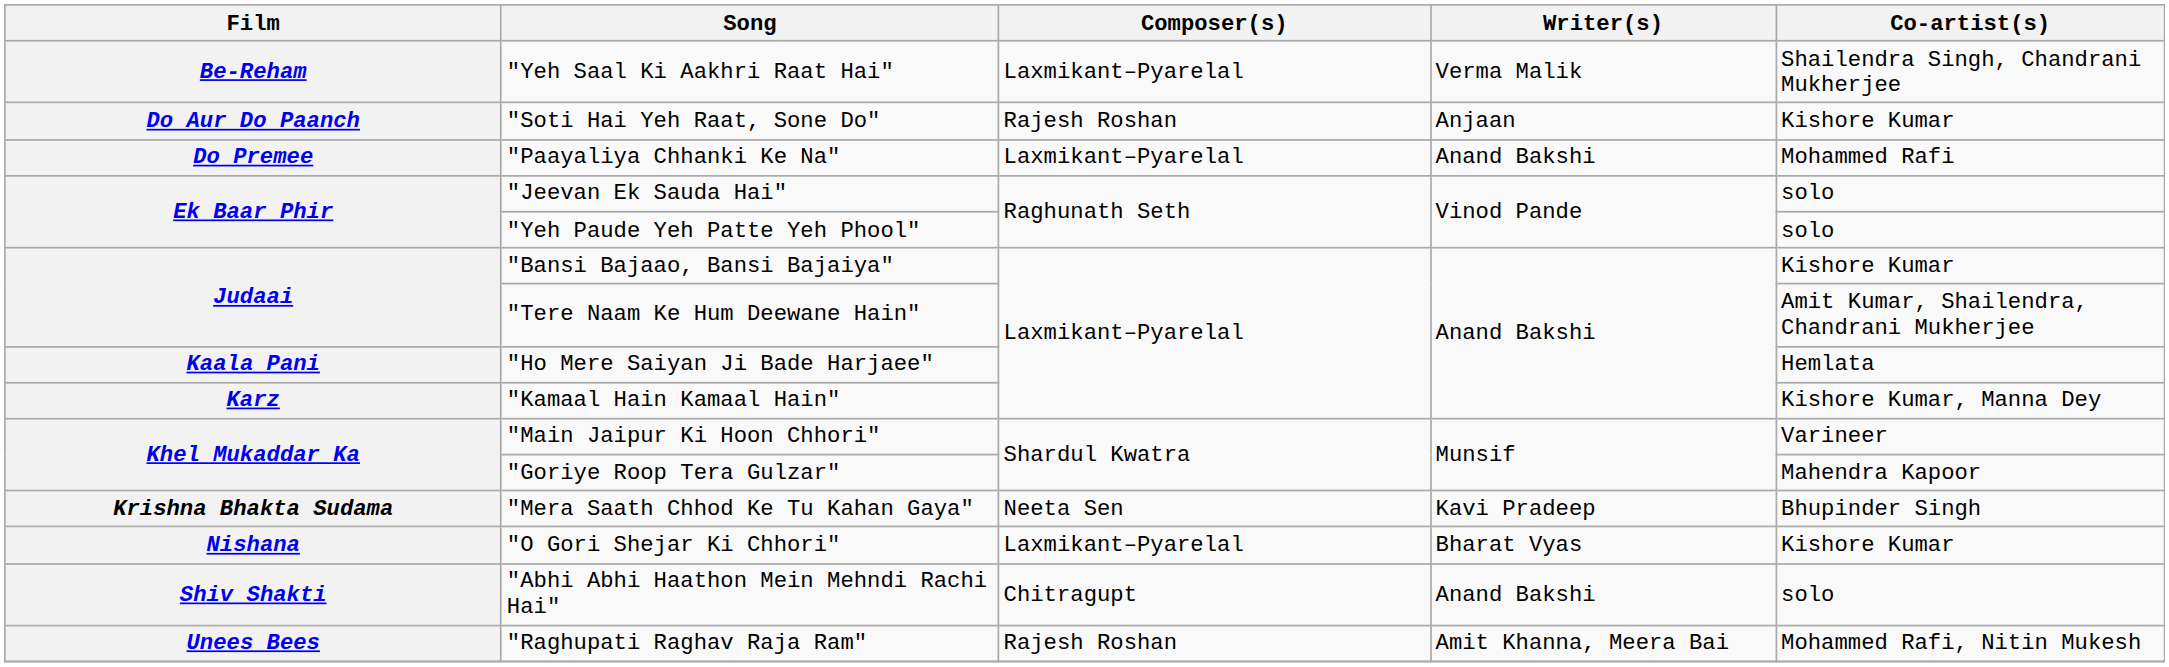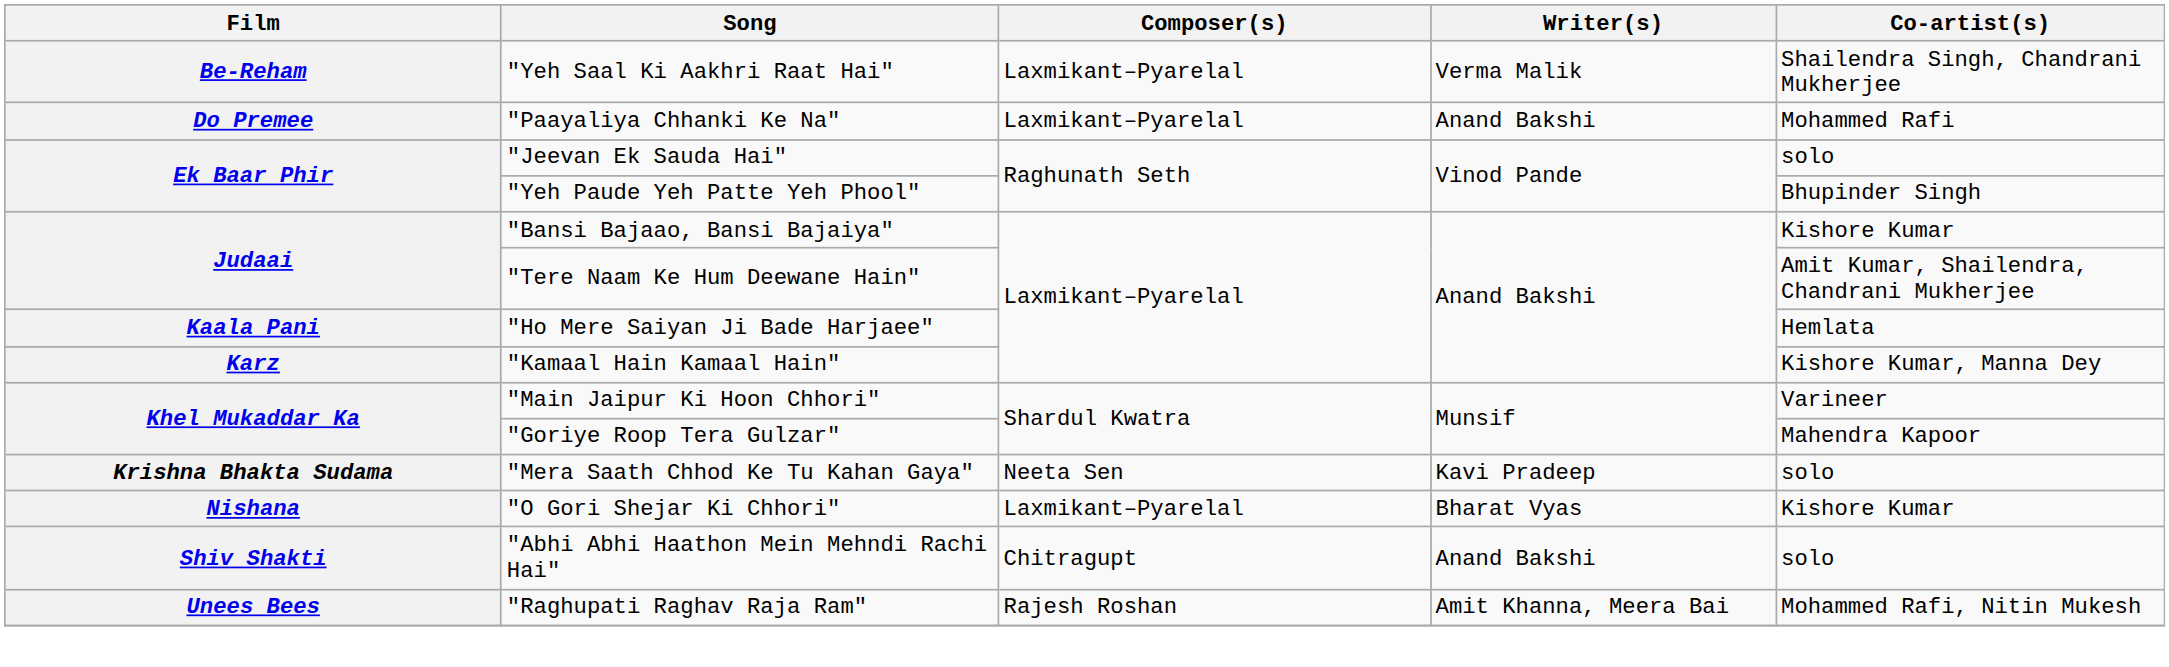- row: (694, 121)
(1808, 230) solo -> (1881, 194) Bhupinder Singh
(1881, 509) Bhupinder Singh -> (1808, 473) solo
